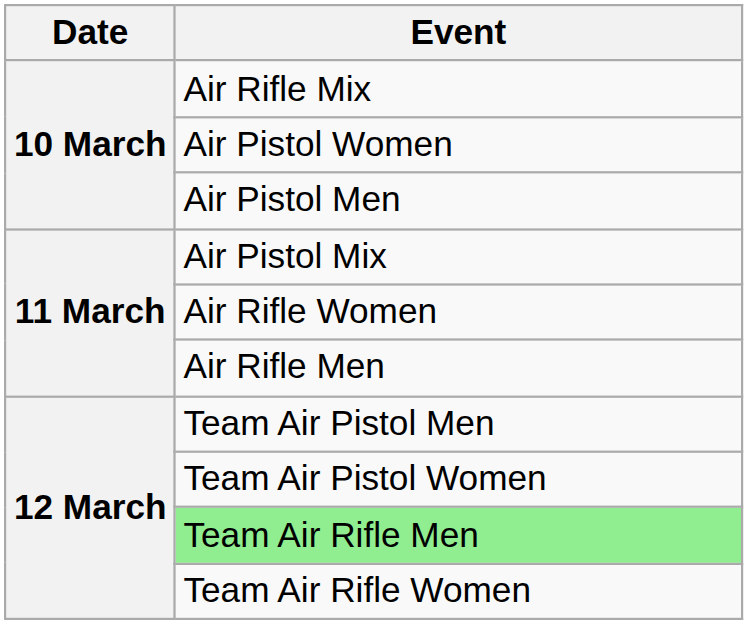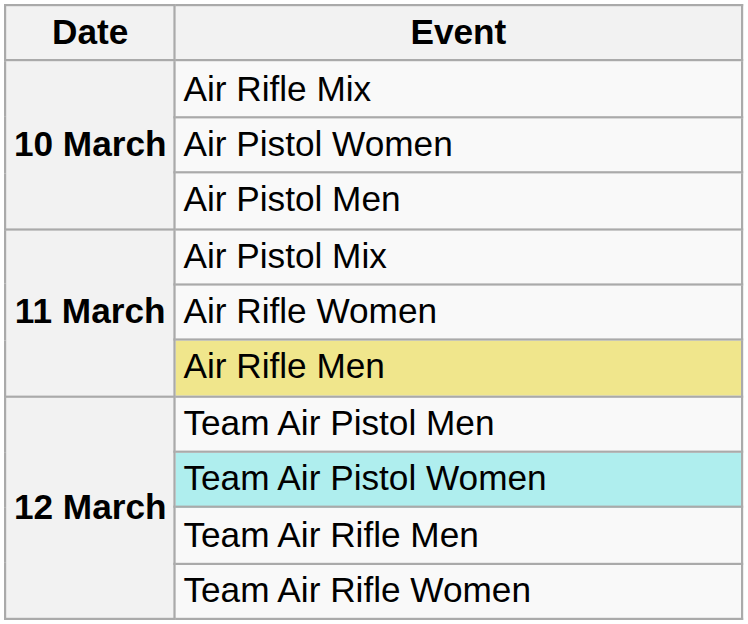(284, 367) no background -> (284, 367) khaki background
(365, 479) no background -> (365, 479) paleturquoise background
(331, 534) lightgreen background -> (331, 534) no background
